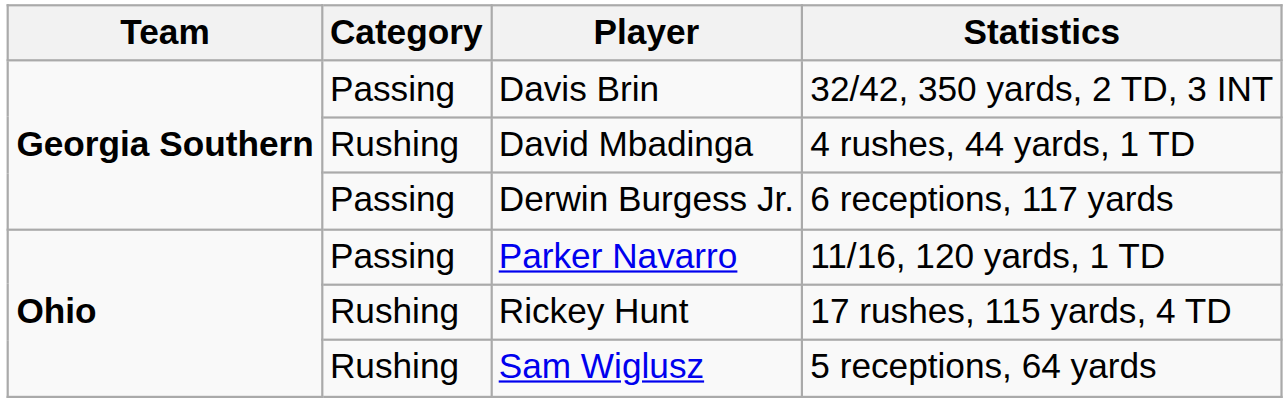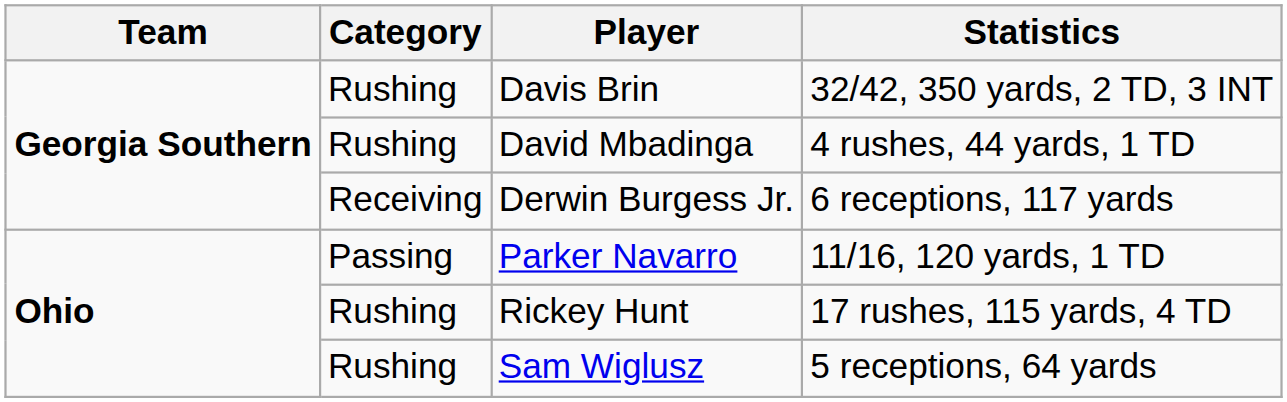(393, 88) Passing -> (392, 88) Rushing
(393, 200) Passing -> (405, 200) Receiving
